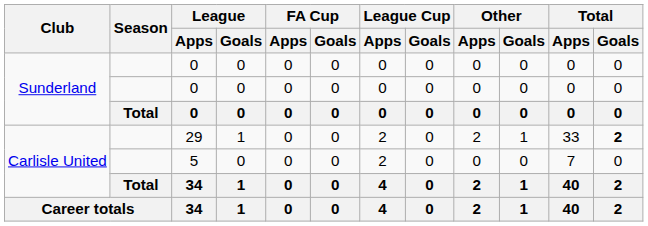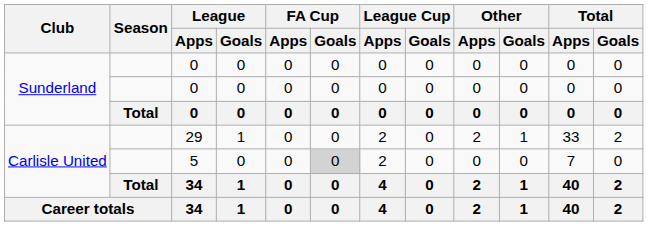(618, 137) bold -> (618, 137) normal
(335, 161) no background -> (335, 161) lightgrey background
